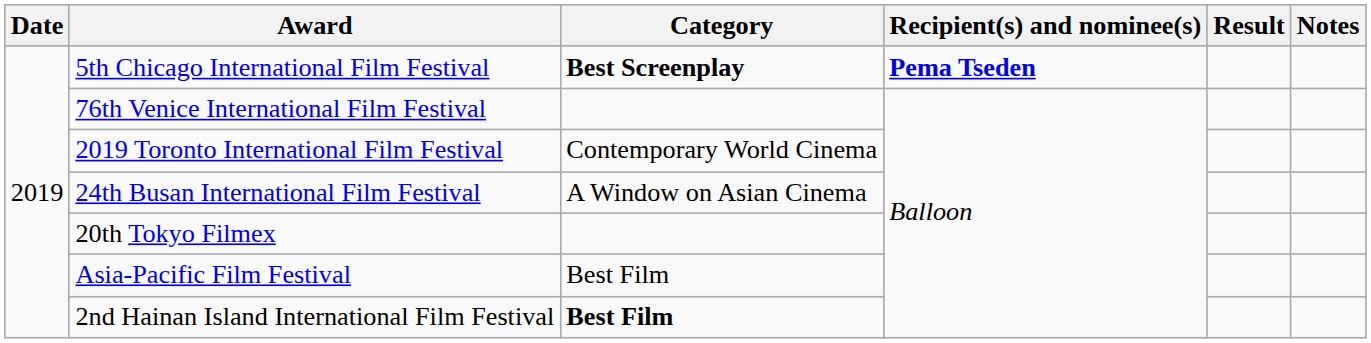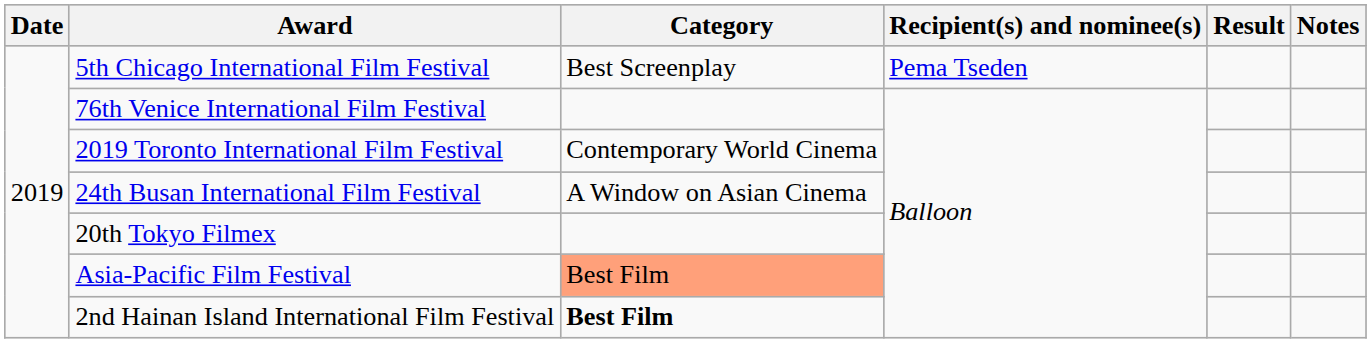(655, 66) bold -> (651, 66) normal
(962, 66) bold -> (958, 66) normal
(618, 274) no background -> (618, 274) lightsalmon background
